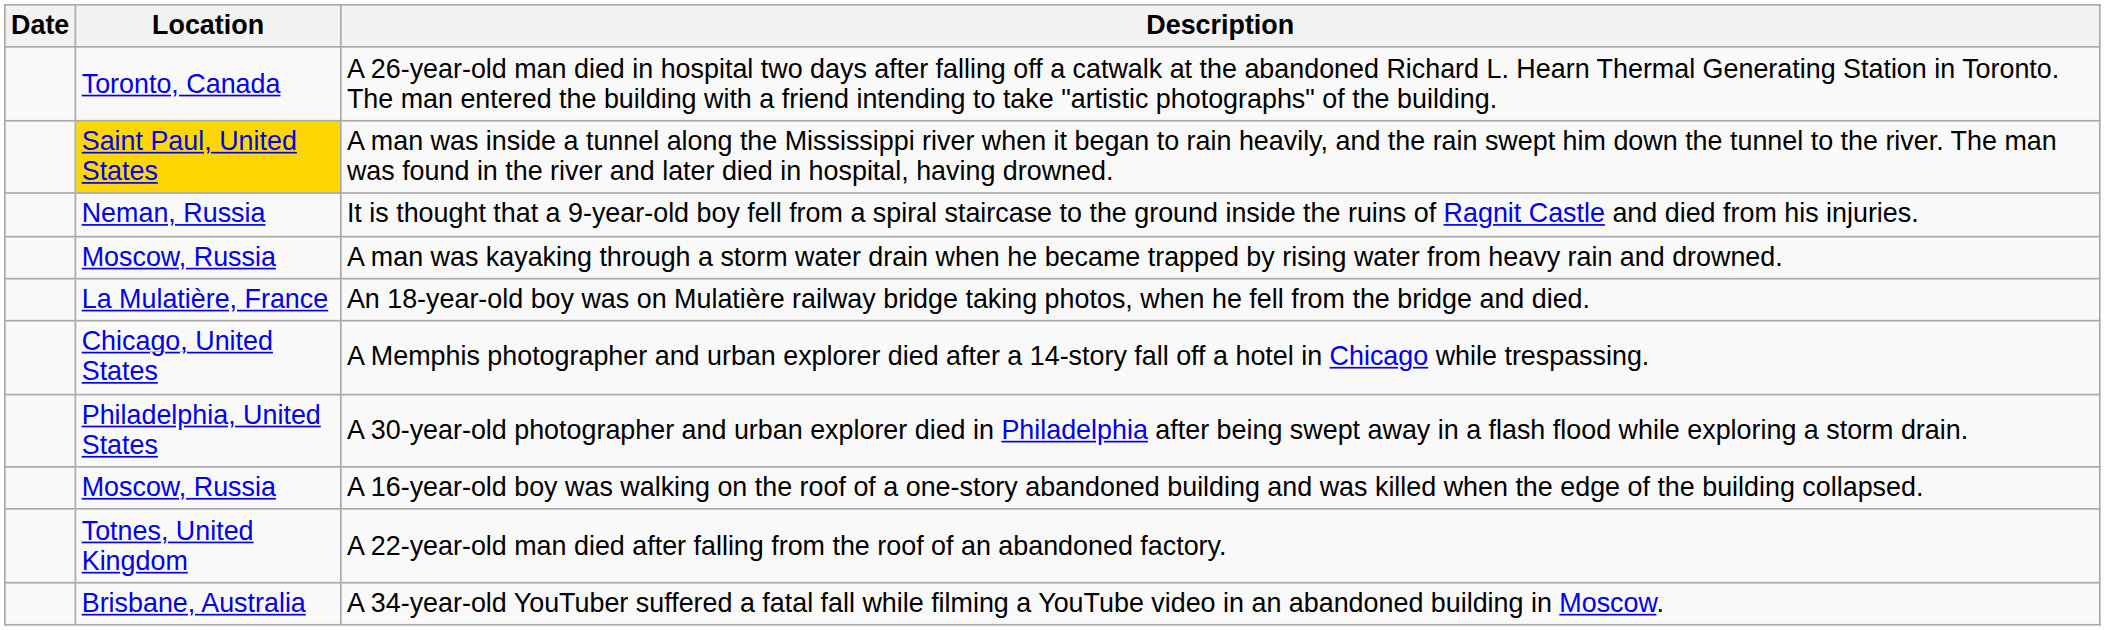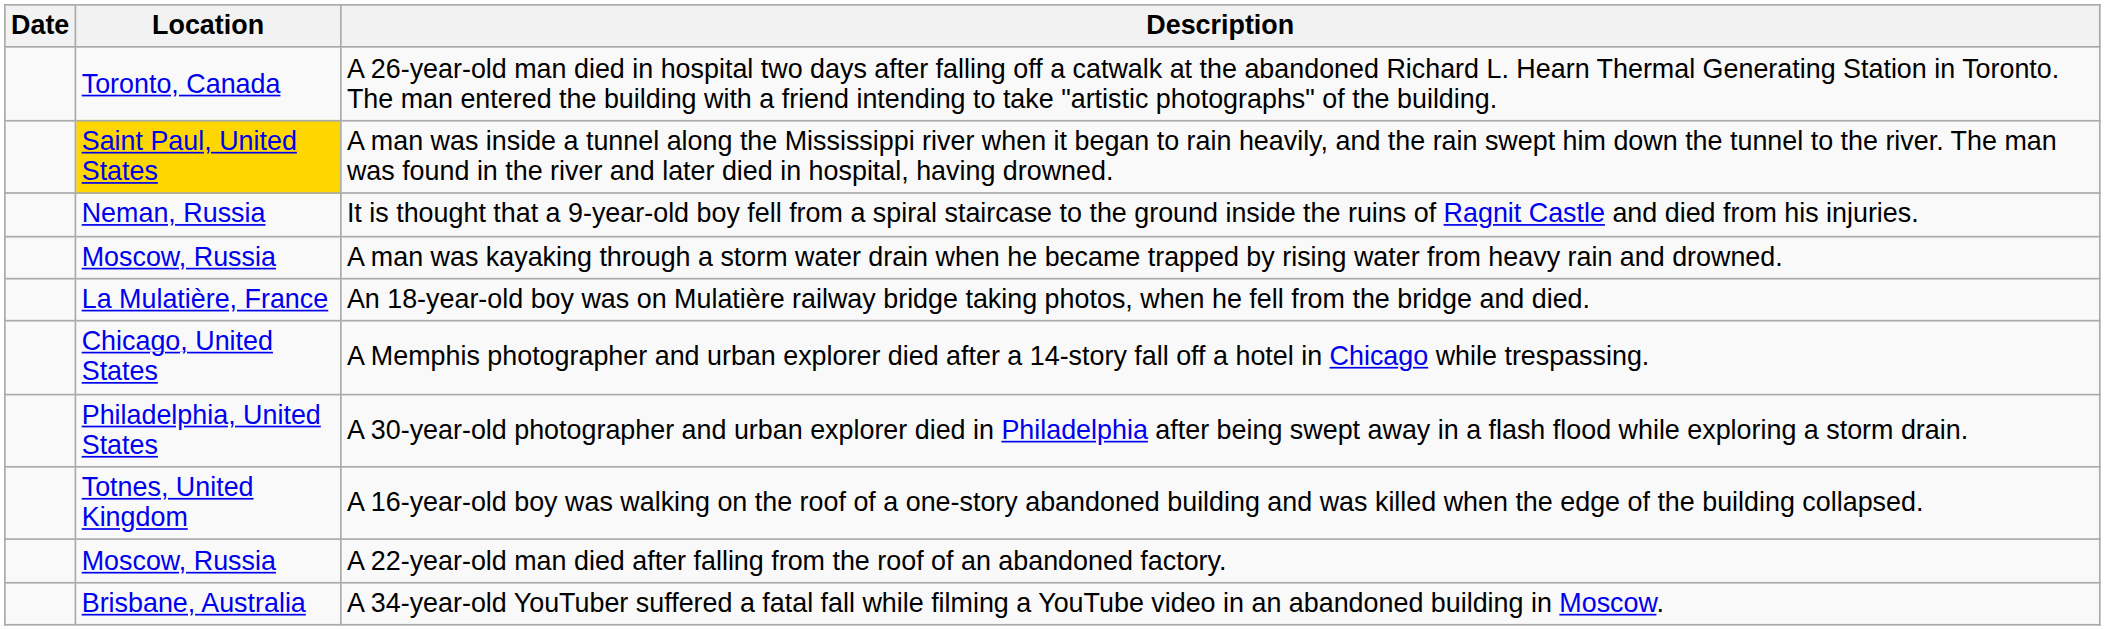(179, 487) Moscow, Russia -> (168, 502) Totnes, United Kingdom
(168, 545) Totnes, United Kingdom -> (179, 560) Moscow, Russia
